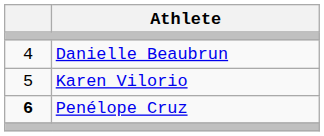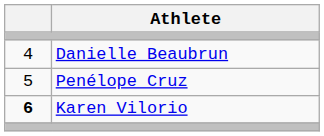(122, 82) Karen Vilorio -> (122, 82) Penélope Cruz
(122, 109) Penélope Cruz -> (122, 109) Karen Vilorio
